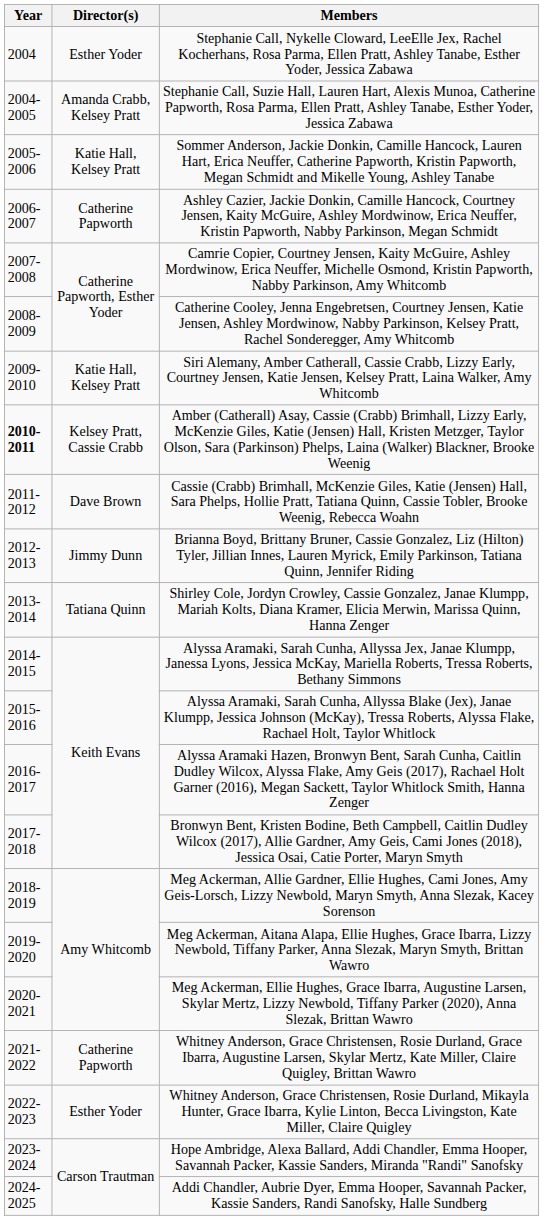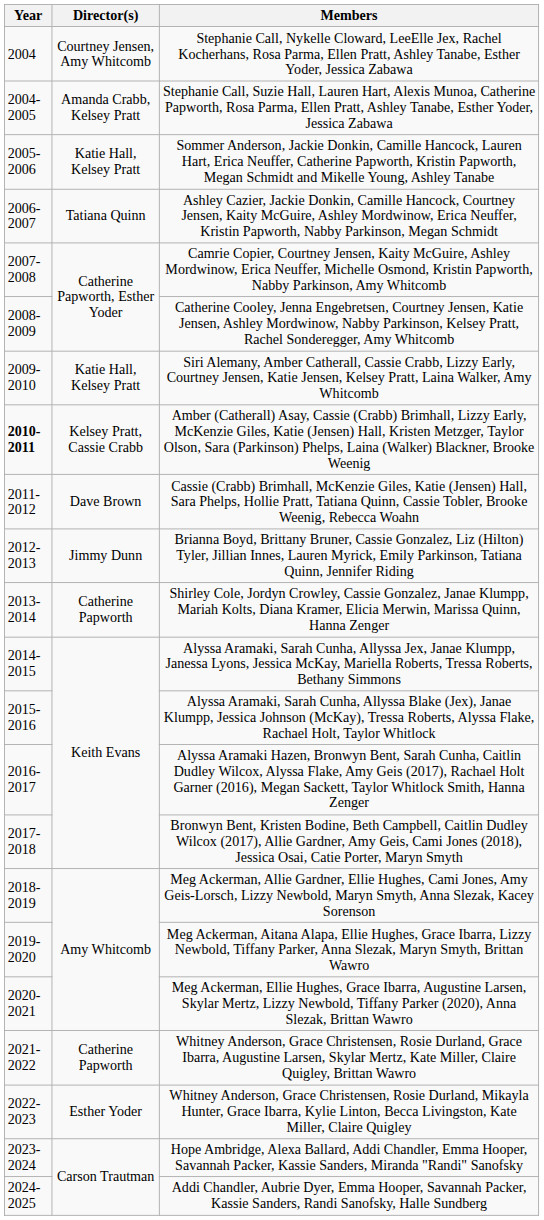(106, 53) Esther Yoder -> (106, 53) Courtney Jensen, Amy Whitcomb
(106, 215) Catherine Papworth -> (106, 215) Tatiana Quinn
(106, 609) Tatiana Quinn -> (106, 609) Catherine Papworth
